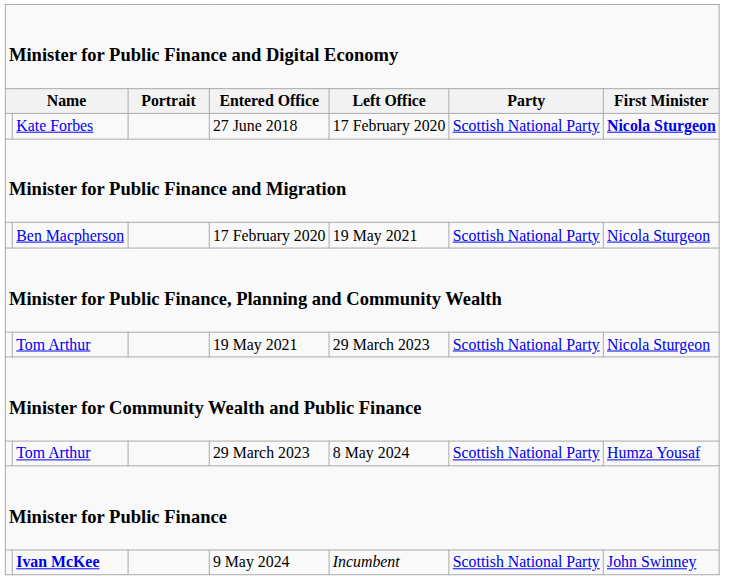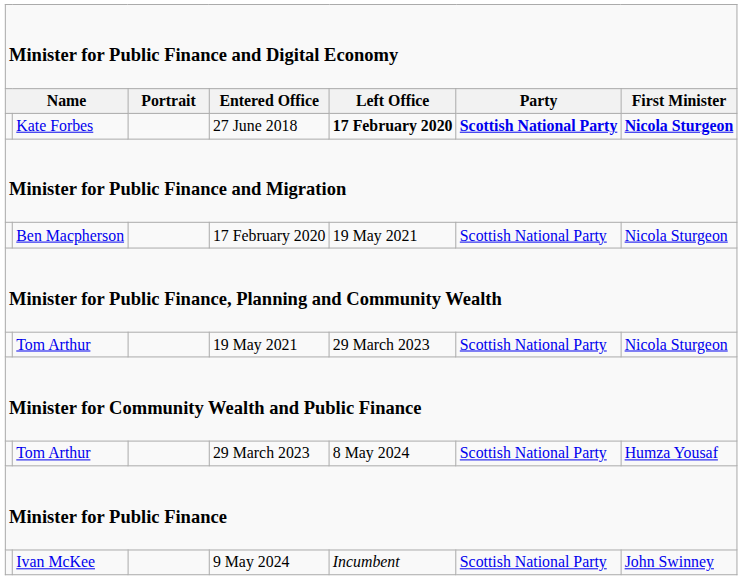(389, 126) normal -> (393, 126) bold
(526, 126) normal -> (539, 126) bold
(58, 562) bold -> (56, 562) normal
